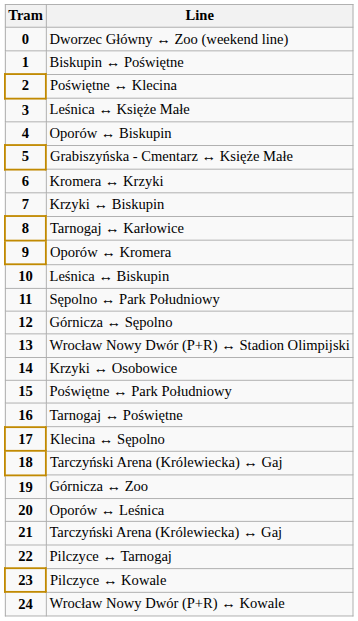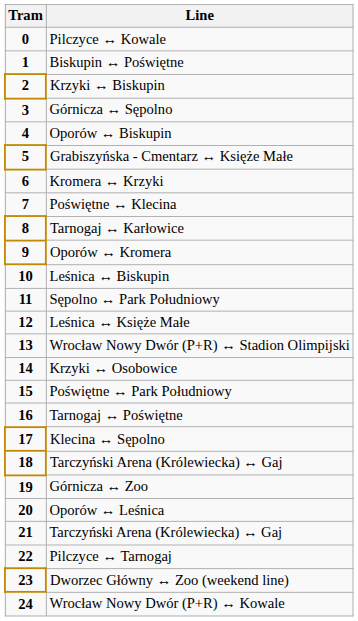(169, 39) Dworzec Główny ↔ Zoo (weekend line) -> (108, 39) Pilczyce ↔ Kowale
(113, 86) Poświętne ↔ Klecina -> (107, 86) Krzyki ↔ Biskupin
(120, 110) Leśnica ↔ Księże Małe -> (111, 110) Górnicza ↔ Sępolno
(107, 204) Krzyki ↔ Biskupin -> (113, 204) Poświętne ↔ Klecina
(111, 322) Górnicza ↔ Sępolno -> (120, 322) Leśnica ↔ Księże Małe
(108, 580) Pilczyce ↔ Kowale -> (169, 580) Dworzec Główny ↔ Zoo (weekend line)
